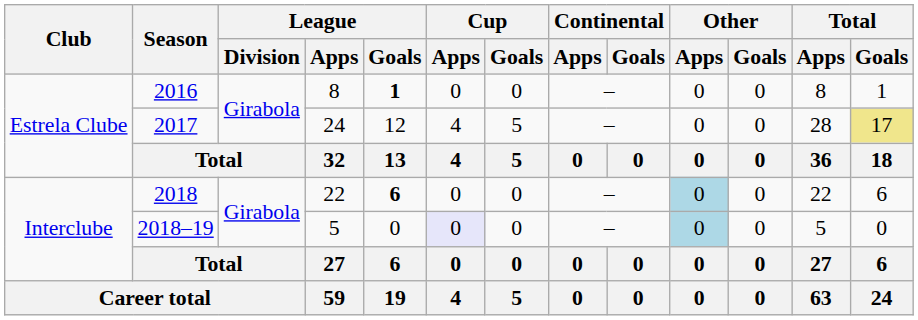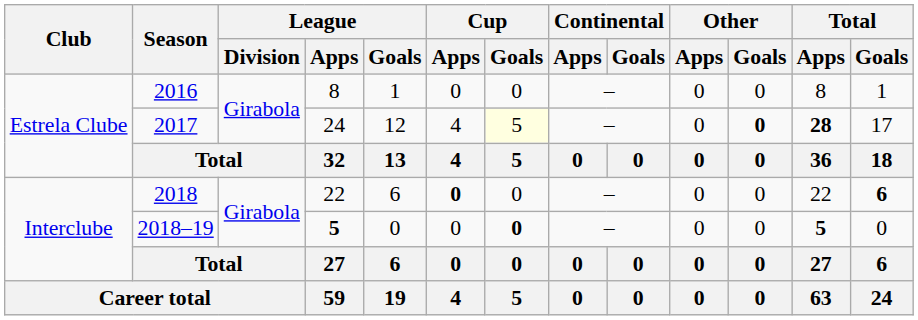(395, 90) bold -> (395, 90) normal
(517, 125) no background -> (517, 125) lightyellow background
(760, 125) normal -> (760, 125) bold
(821, 125) normal -> (821, 125) bold
(882, 125) khaki background -> (882, 125) no background
(395, 194) bold -> (395, 194) normal
(456, 194) normal -> (456, 194) bold
(699, 194) lightblue background -> (699, 194) no background
(882, 194) normal -> (882, 194) bold
(334, 228) normal -> (334, 228) bold
(456, 228) lavender background -> (456, 228) no background
(517, 228) normal -> (517, 228) bold
(699, 228) lightblue background -> (699, 228) no background
(821, 228) normal -> (821, 228) bold
